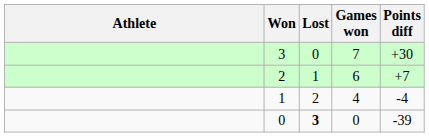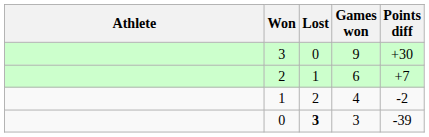(356, 53) 7 -> (356, 53) 9
(402, 98) -4 -> (402, 98) -2
(356, 120) 0 -> (356, 120) 3
